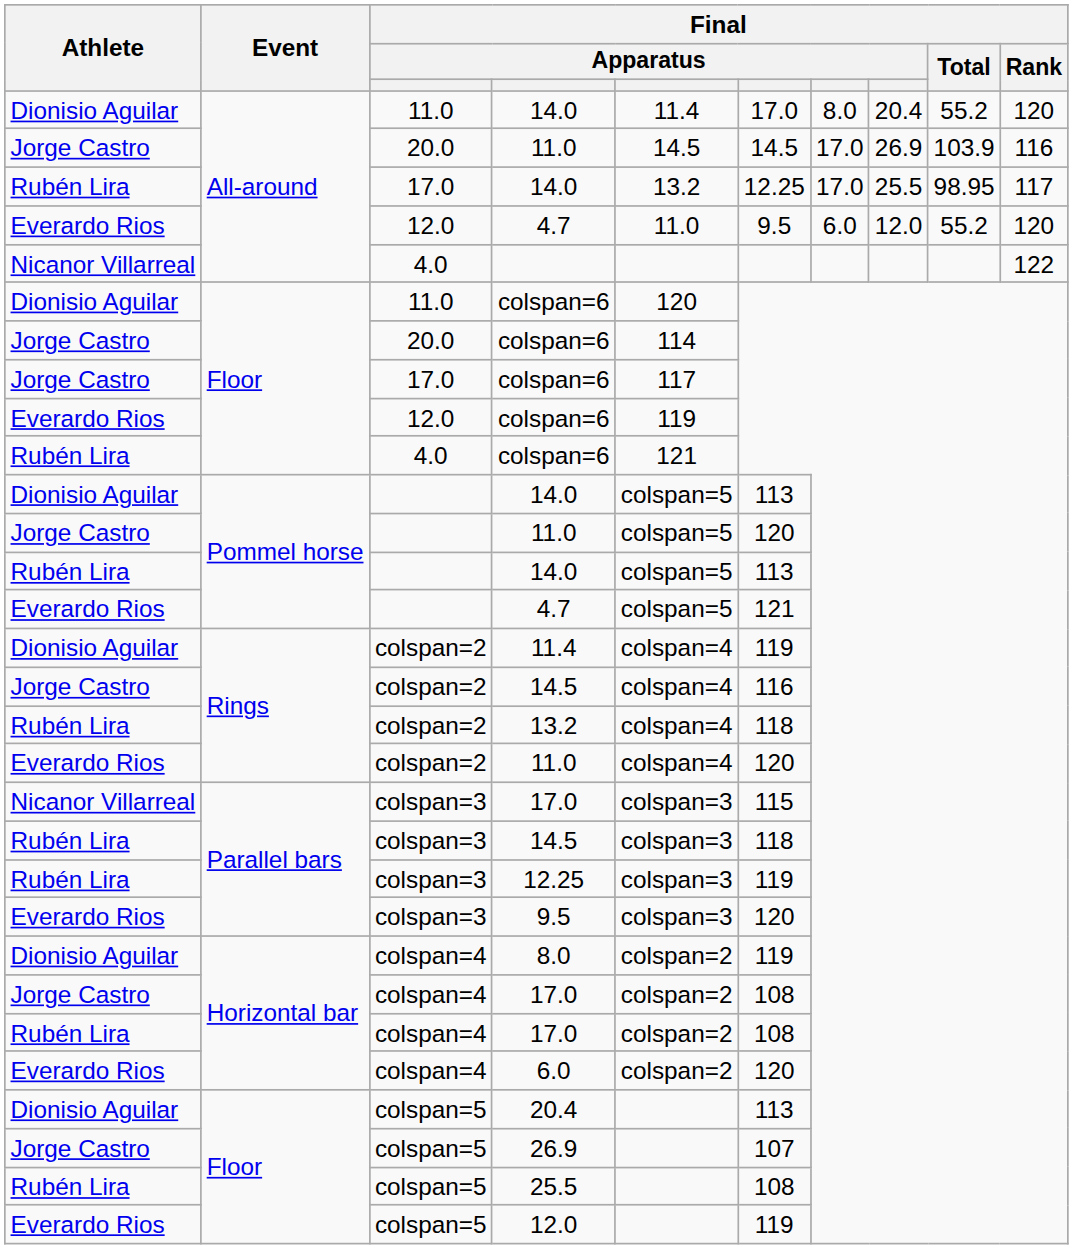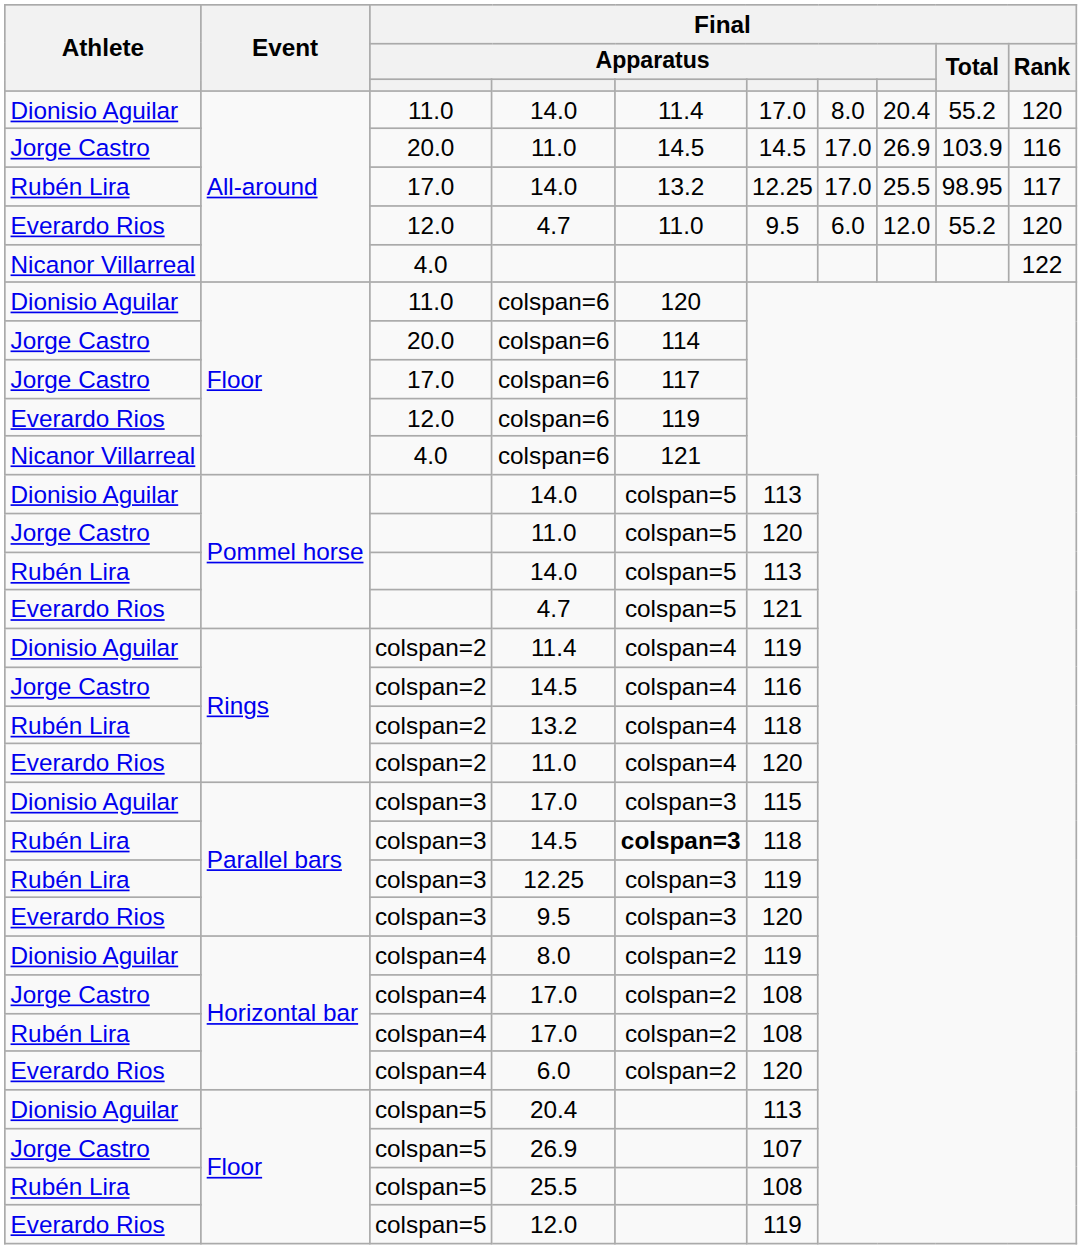(70, 456) Rubén Lira -> (103, 456) Nicanor Villarreal
(103, 802) Nicanor Villarreal -> (94, 802) Dionisio Aguilar
(677, 841) normal -> (681, 841) bold
